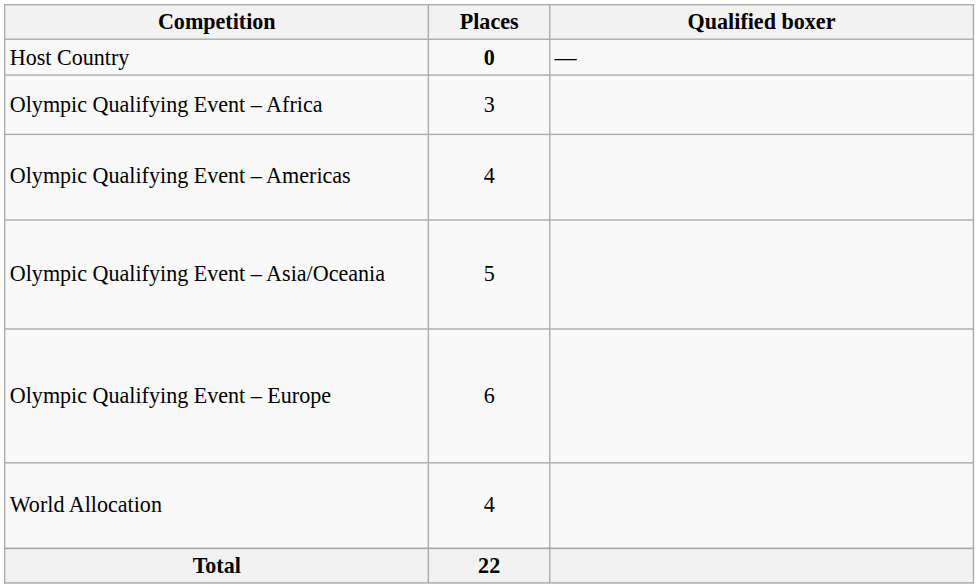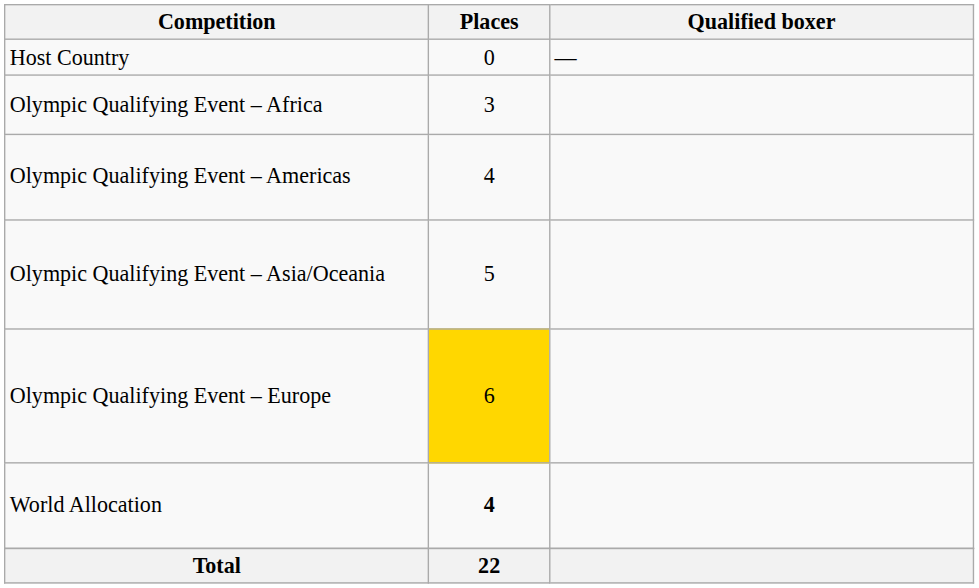(489, 57) bold -> (489, 57) normal
(489, 395) no background -> (489, 395) gold background
(489, 505) normal -> (489, 505) bold
